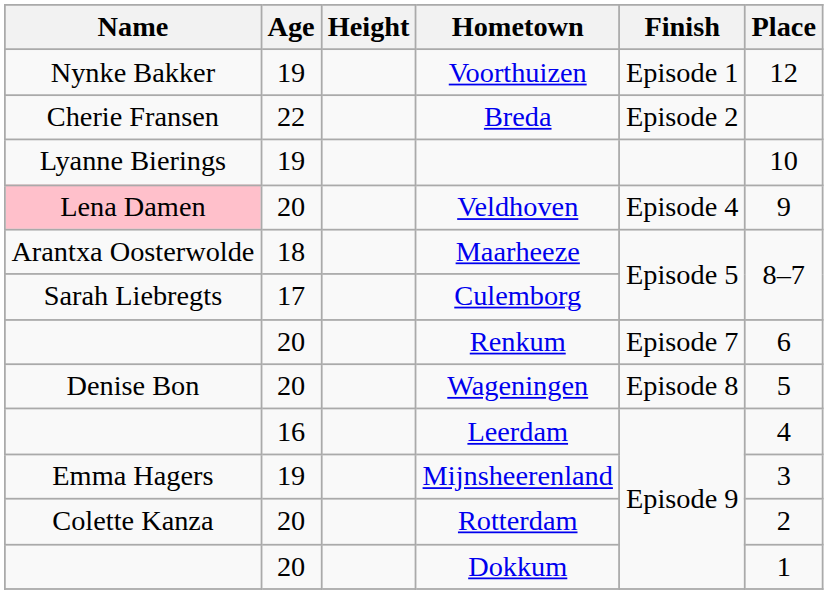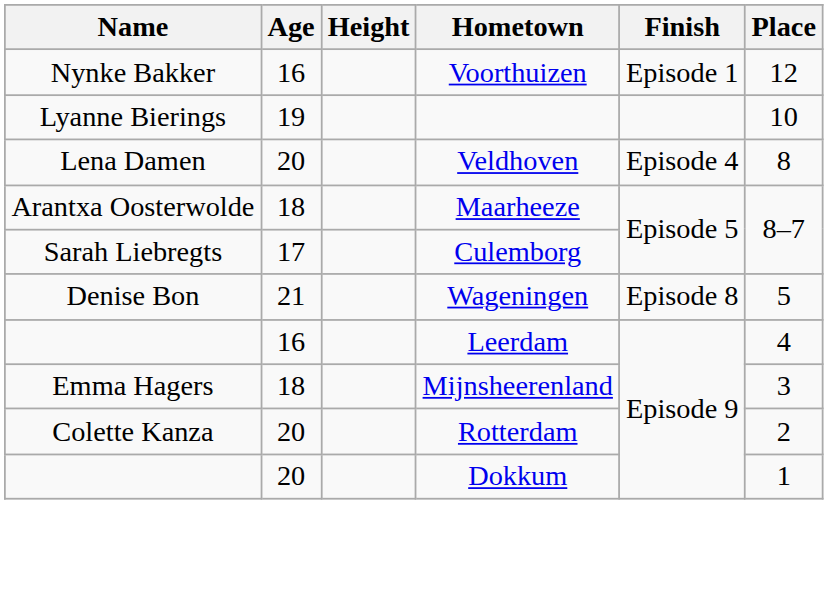(291, 71) 19 -> (291, 71) 16
- row: (518, 116)
(133, 206) pink background -> (133, 161) no background
(784, 206) 9 -> (784, 161) 8
- row: (518, 341)
(291, 386) 20 -> (291, 296) 21
(291, 476) 19 -> (291, 386) 18
